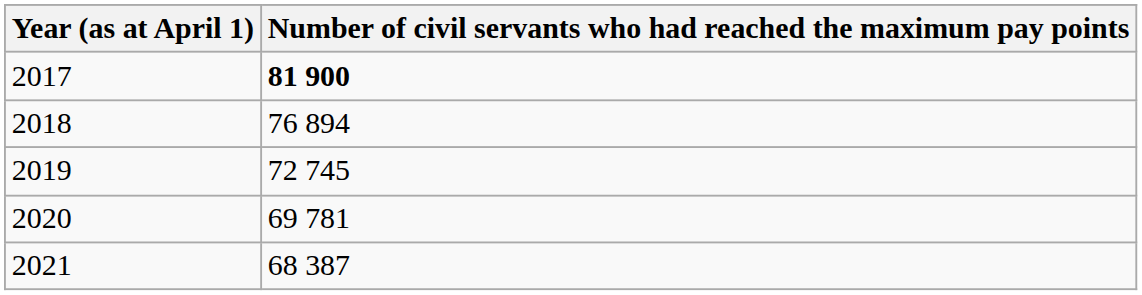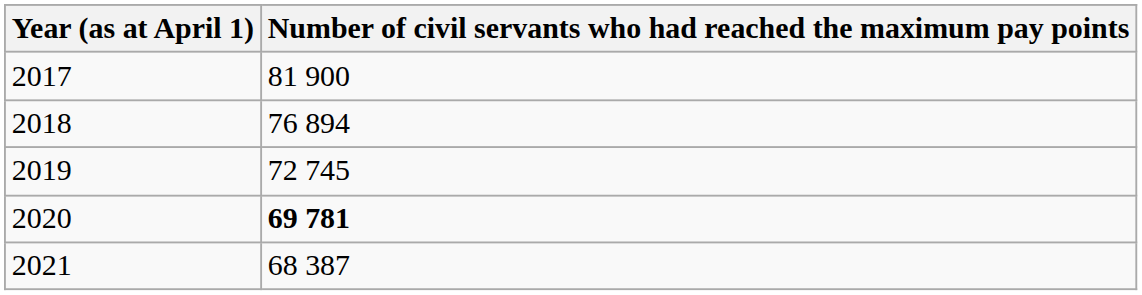(309, 75) bold -> (309, 75) normal
(309, 218) normal -> (309, 218) bold
